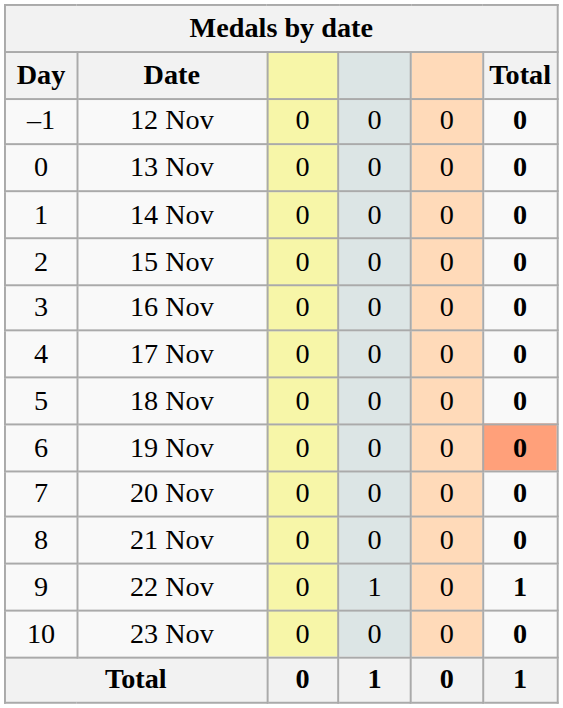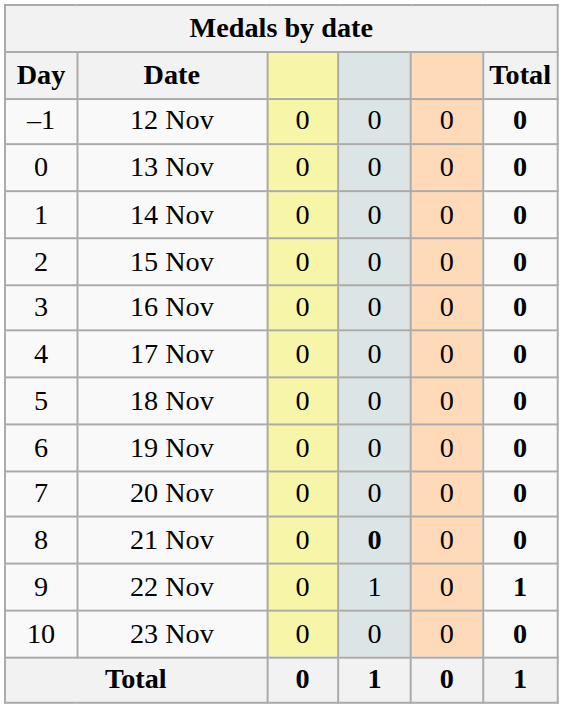(520, 447) lightsalmon background -> (520, 447) no background
(375, 540) normal -> (375, 540) bold
